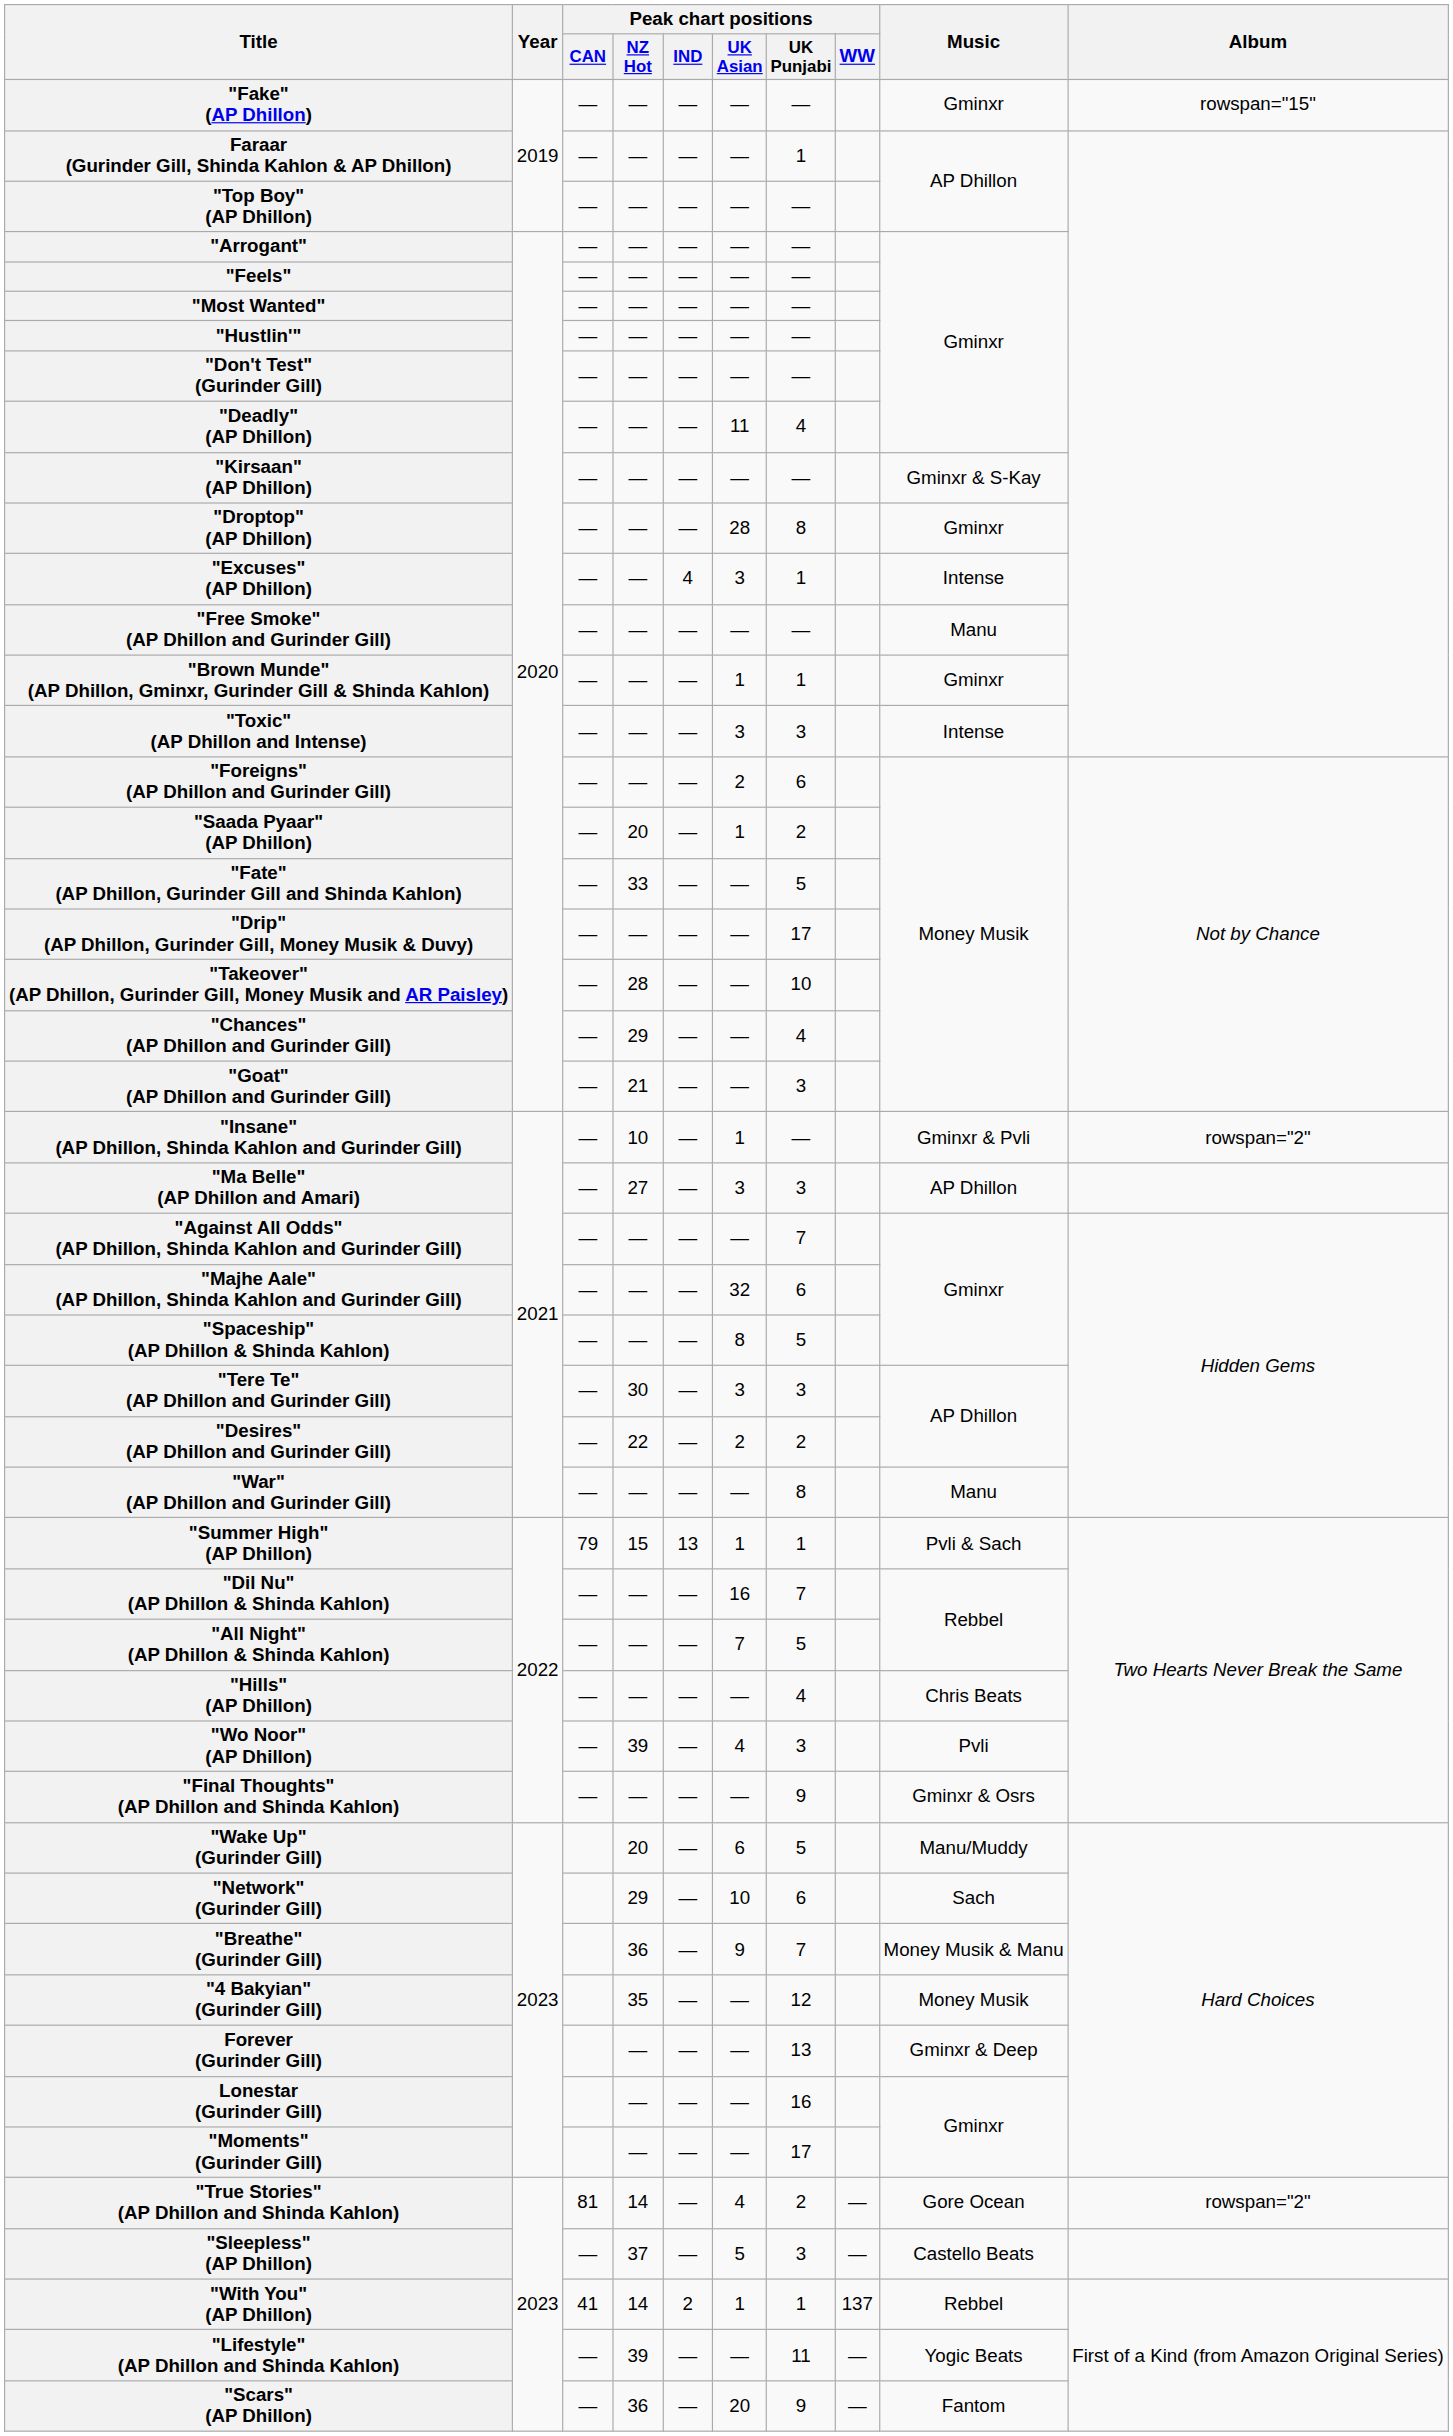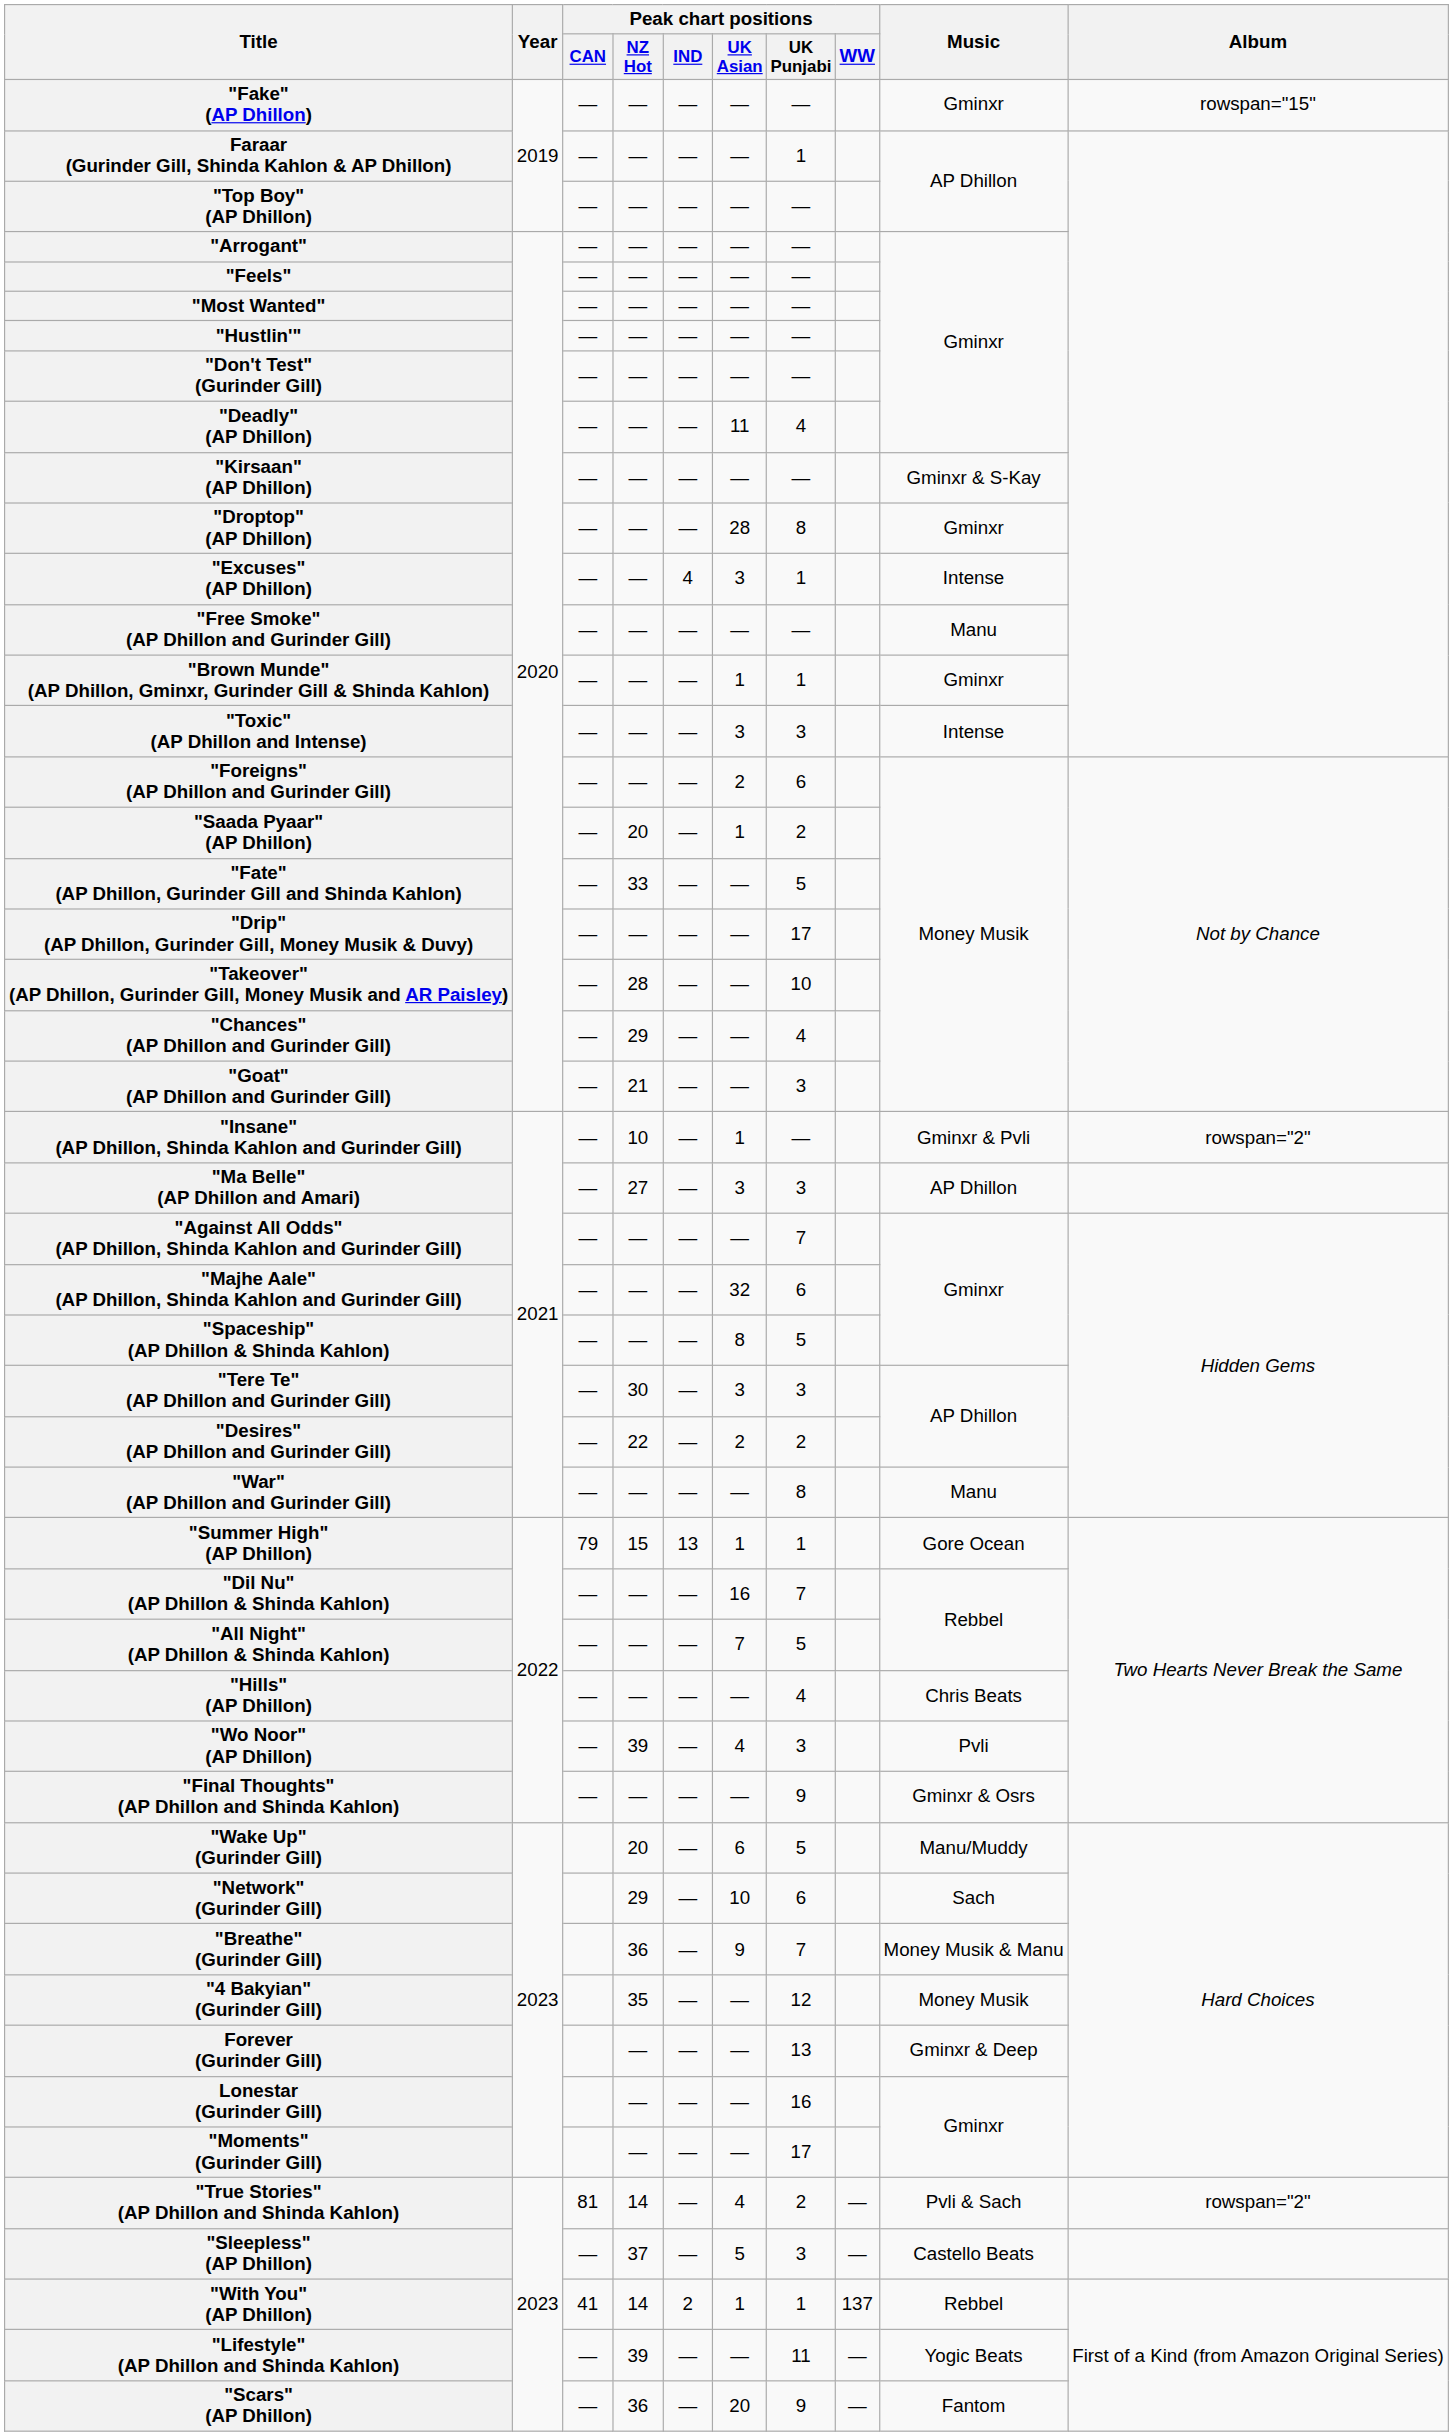(974, 1543) Pvli & Sach -> (974, 1543) Gore Ocean
(974, 2202) Gore Ocean -> (974, 2202) Pvli & Sach
